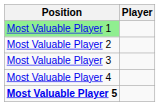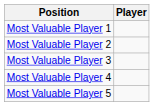(59, 28) lightgreen background -> (59, 28) no background
(62, 93) bold -> (59, 93) normal
